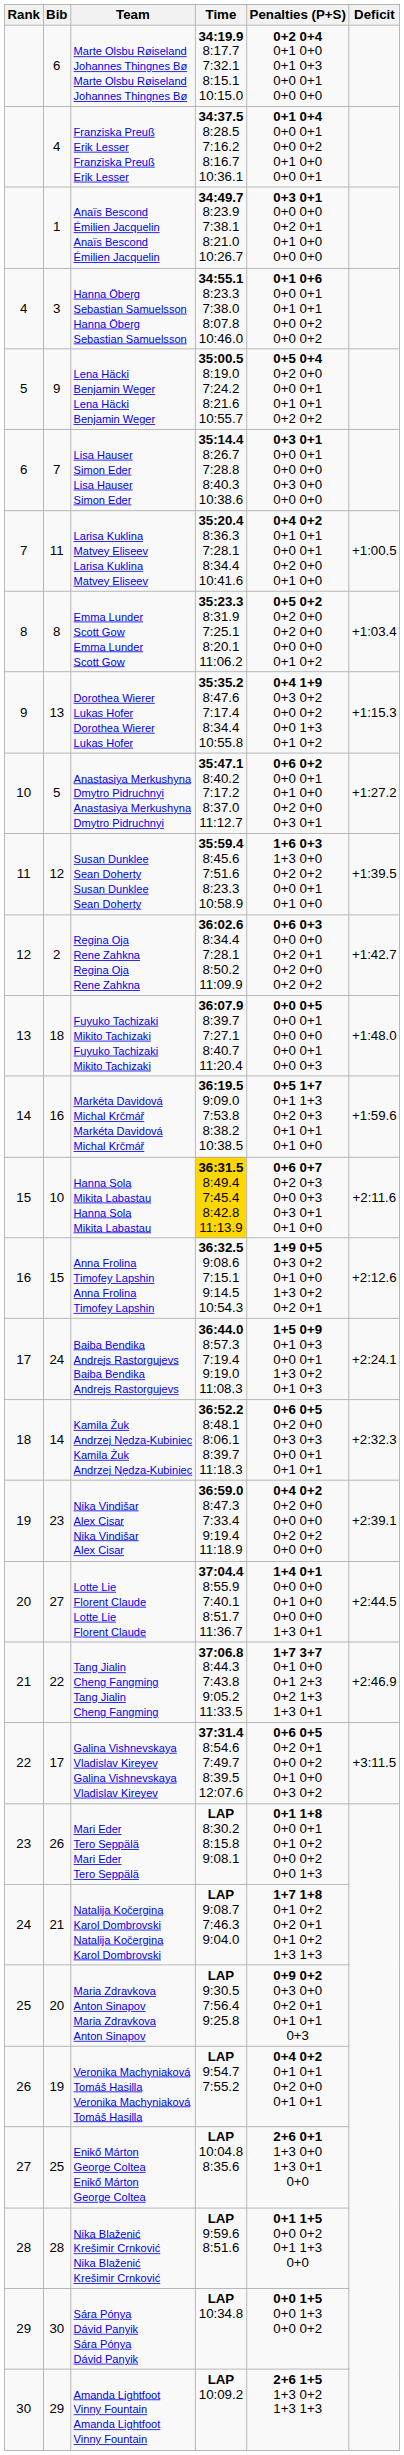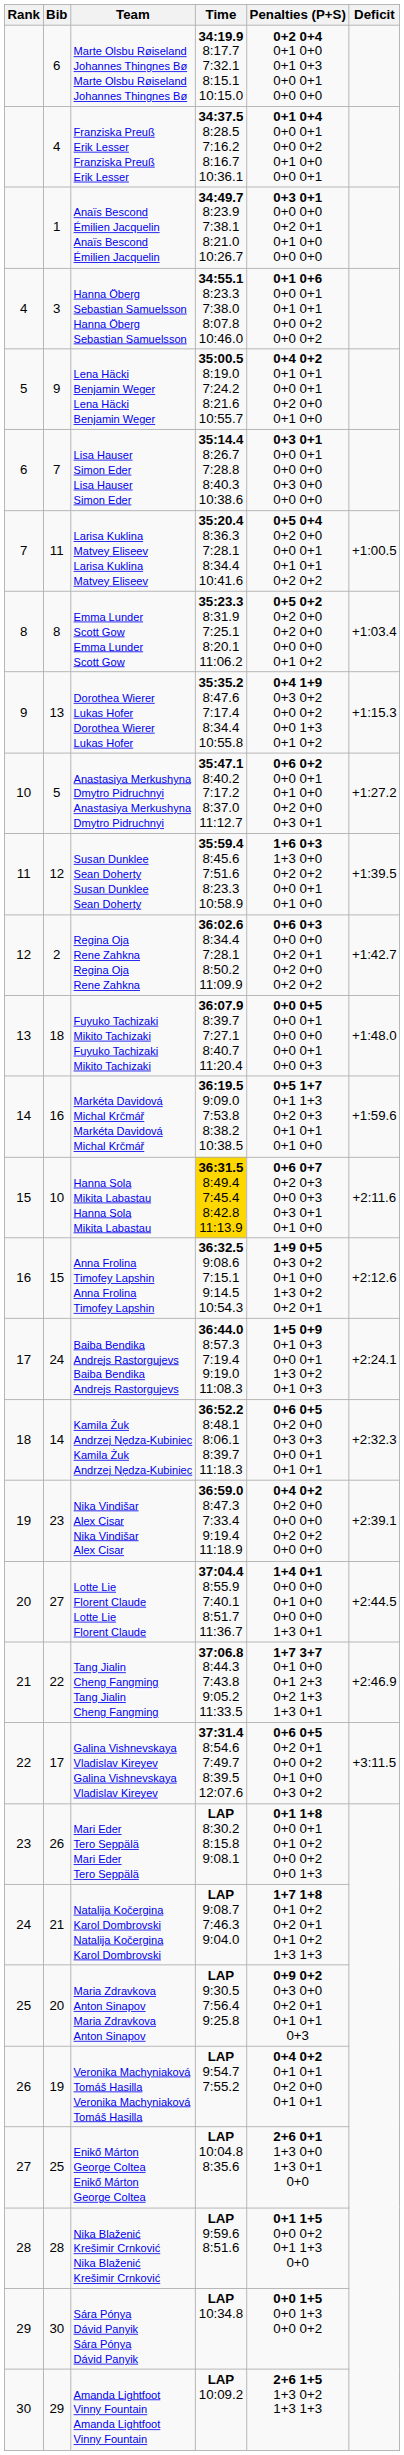(298, 389) 0+5 0+4 0+2 0+0 0+0 0+1 0+1 0+1 0+2 0+2 -> (298, 389) 0+4 0+2 0+1 0+1 0+0 0+1 0+2 0+0 0+1 0+0
(298, 550) 0+4 0+2 0+1 0+1 0+0 0+1 0+2 0+0 0+1 0+0 -> (298, 550) 0+5 0+4 0+2 0+0 0+0 0+1 0+1 0+1 0+2 0+2
